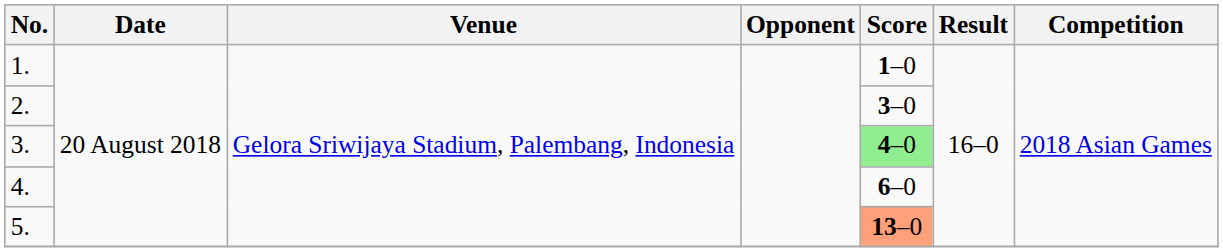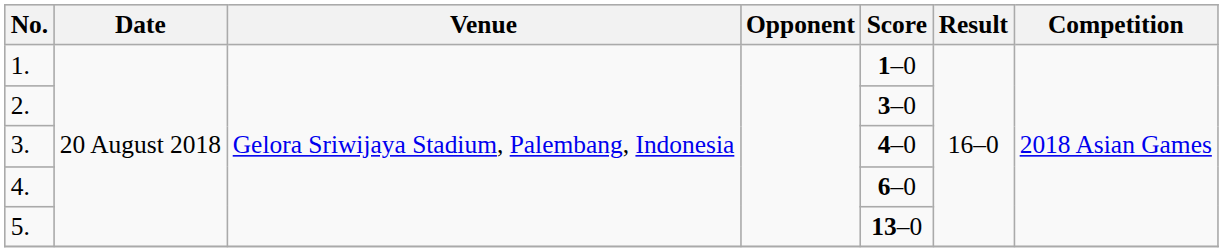(897, 145) lightgreen background -> (897, 145) no background
(897, 226) lightsalmon background -> (897, 226) no background
